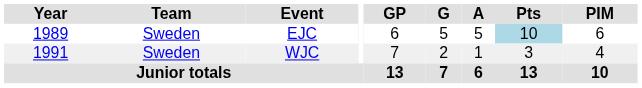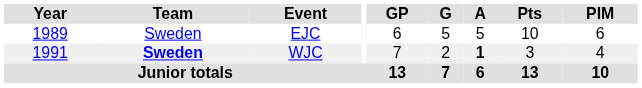(529, 33) lightblue background -> (530, 33) no background
(171, 53) normal -> (173, 53) bold
(478, 53) normal -> (480, 53) bold
